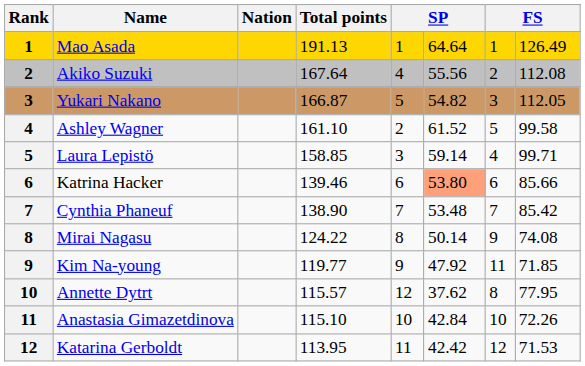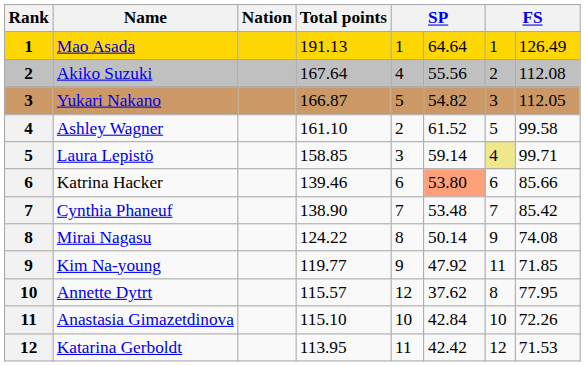(494, 155) no background -> (494, 155) khaki background
